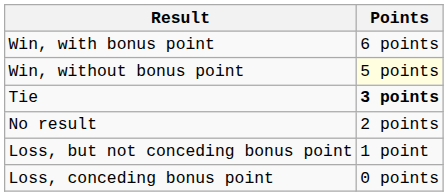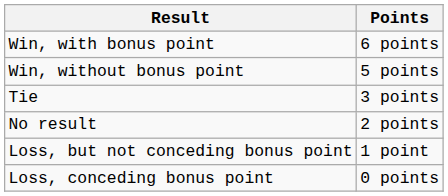(400, 71) lightyellow background -> (400, 71) no background
(400, 98) bold -> (400, 98) normal
